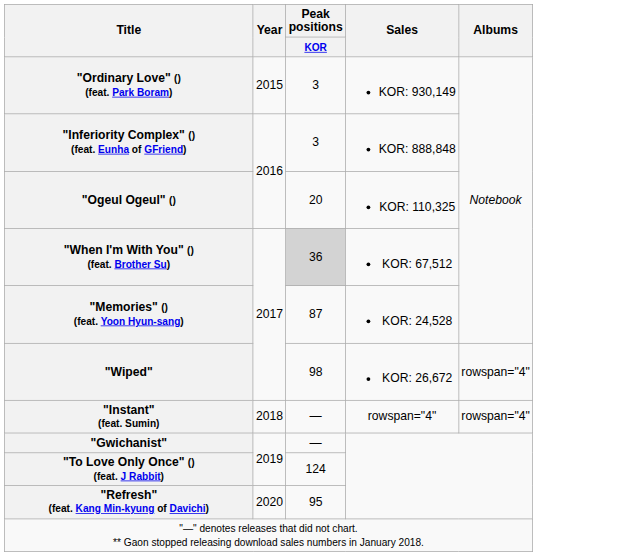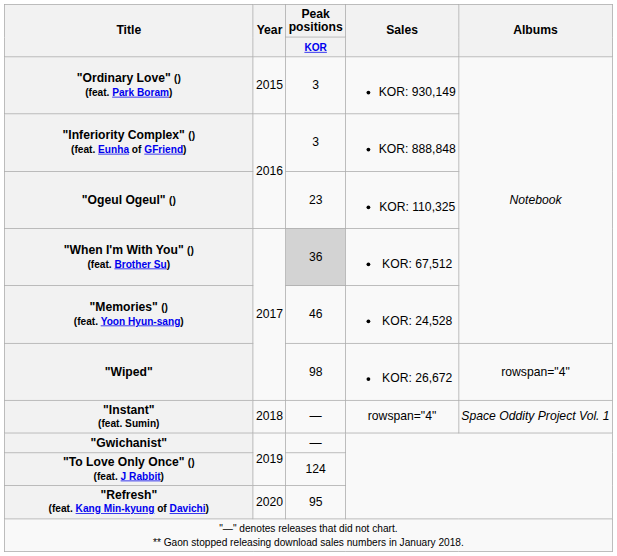(316, 199) 20 -> (316, 199) 23
(316, 314) 87 -> (316, 314) 46
(496, 416) rowspan="4" -> (535, 416) Space Oddity Project Vol. 1
